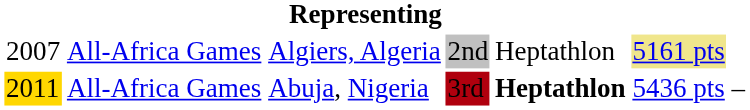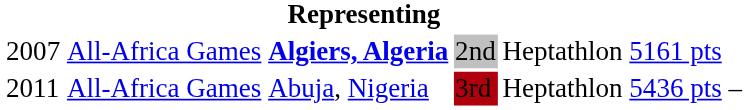(354, 51) normal -> (358, 51) bold
(679, 51) khaki background -> (676, 51) no background
(33, 88) gold background -> (33, 88) no background
(560, 88) bold -> (563, 88) normal
